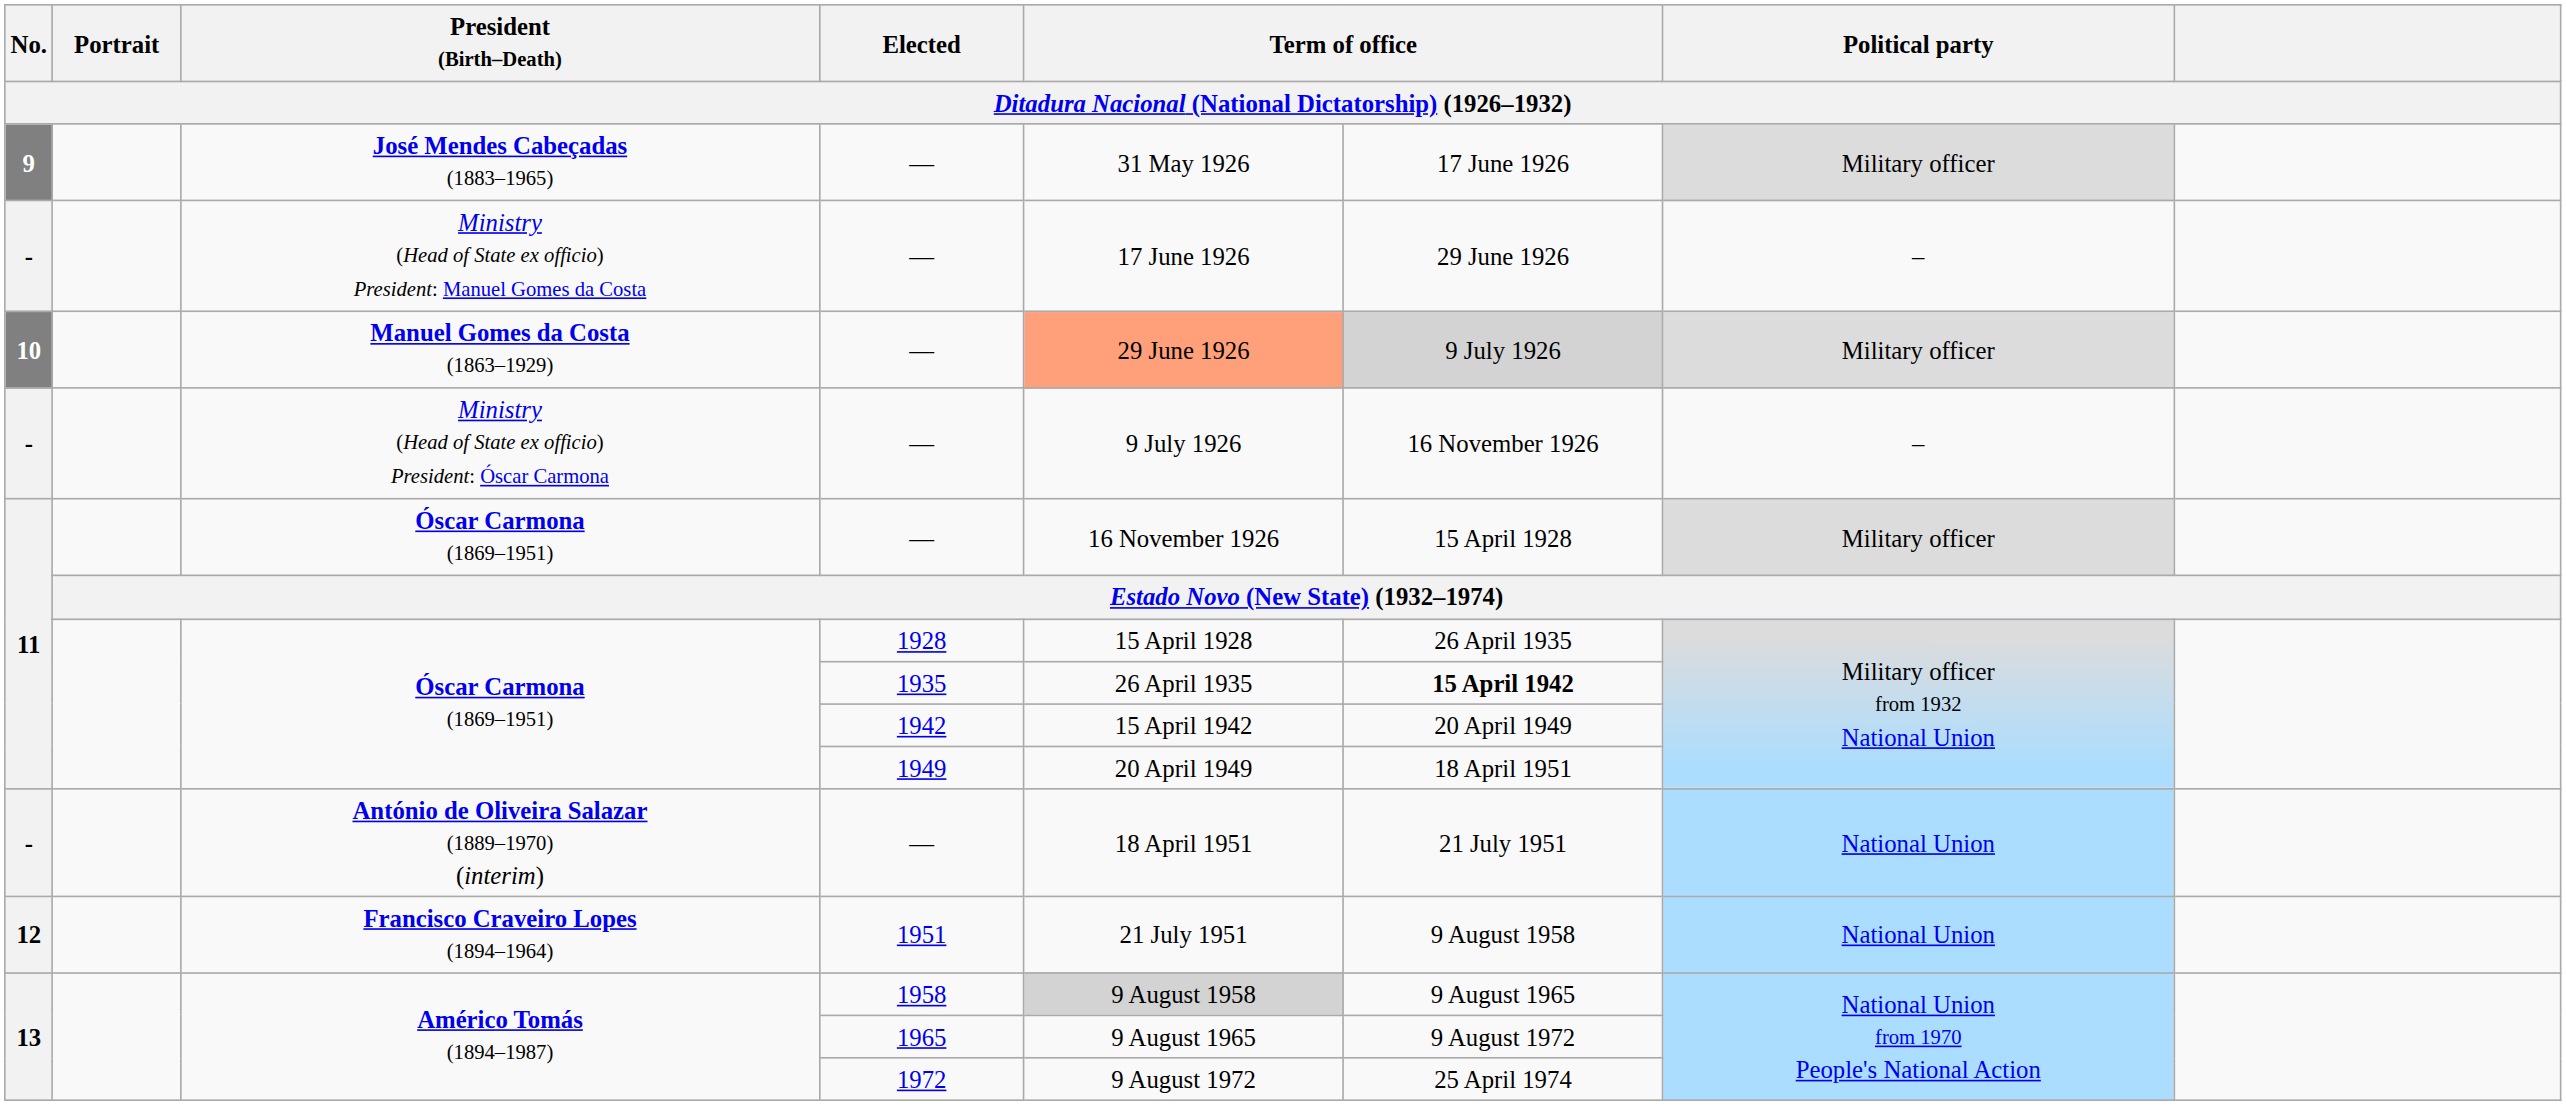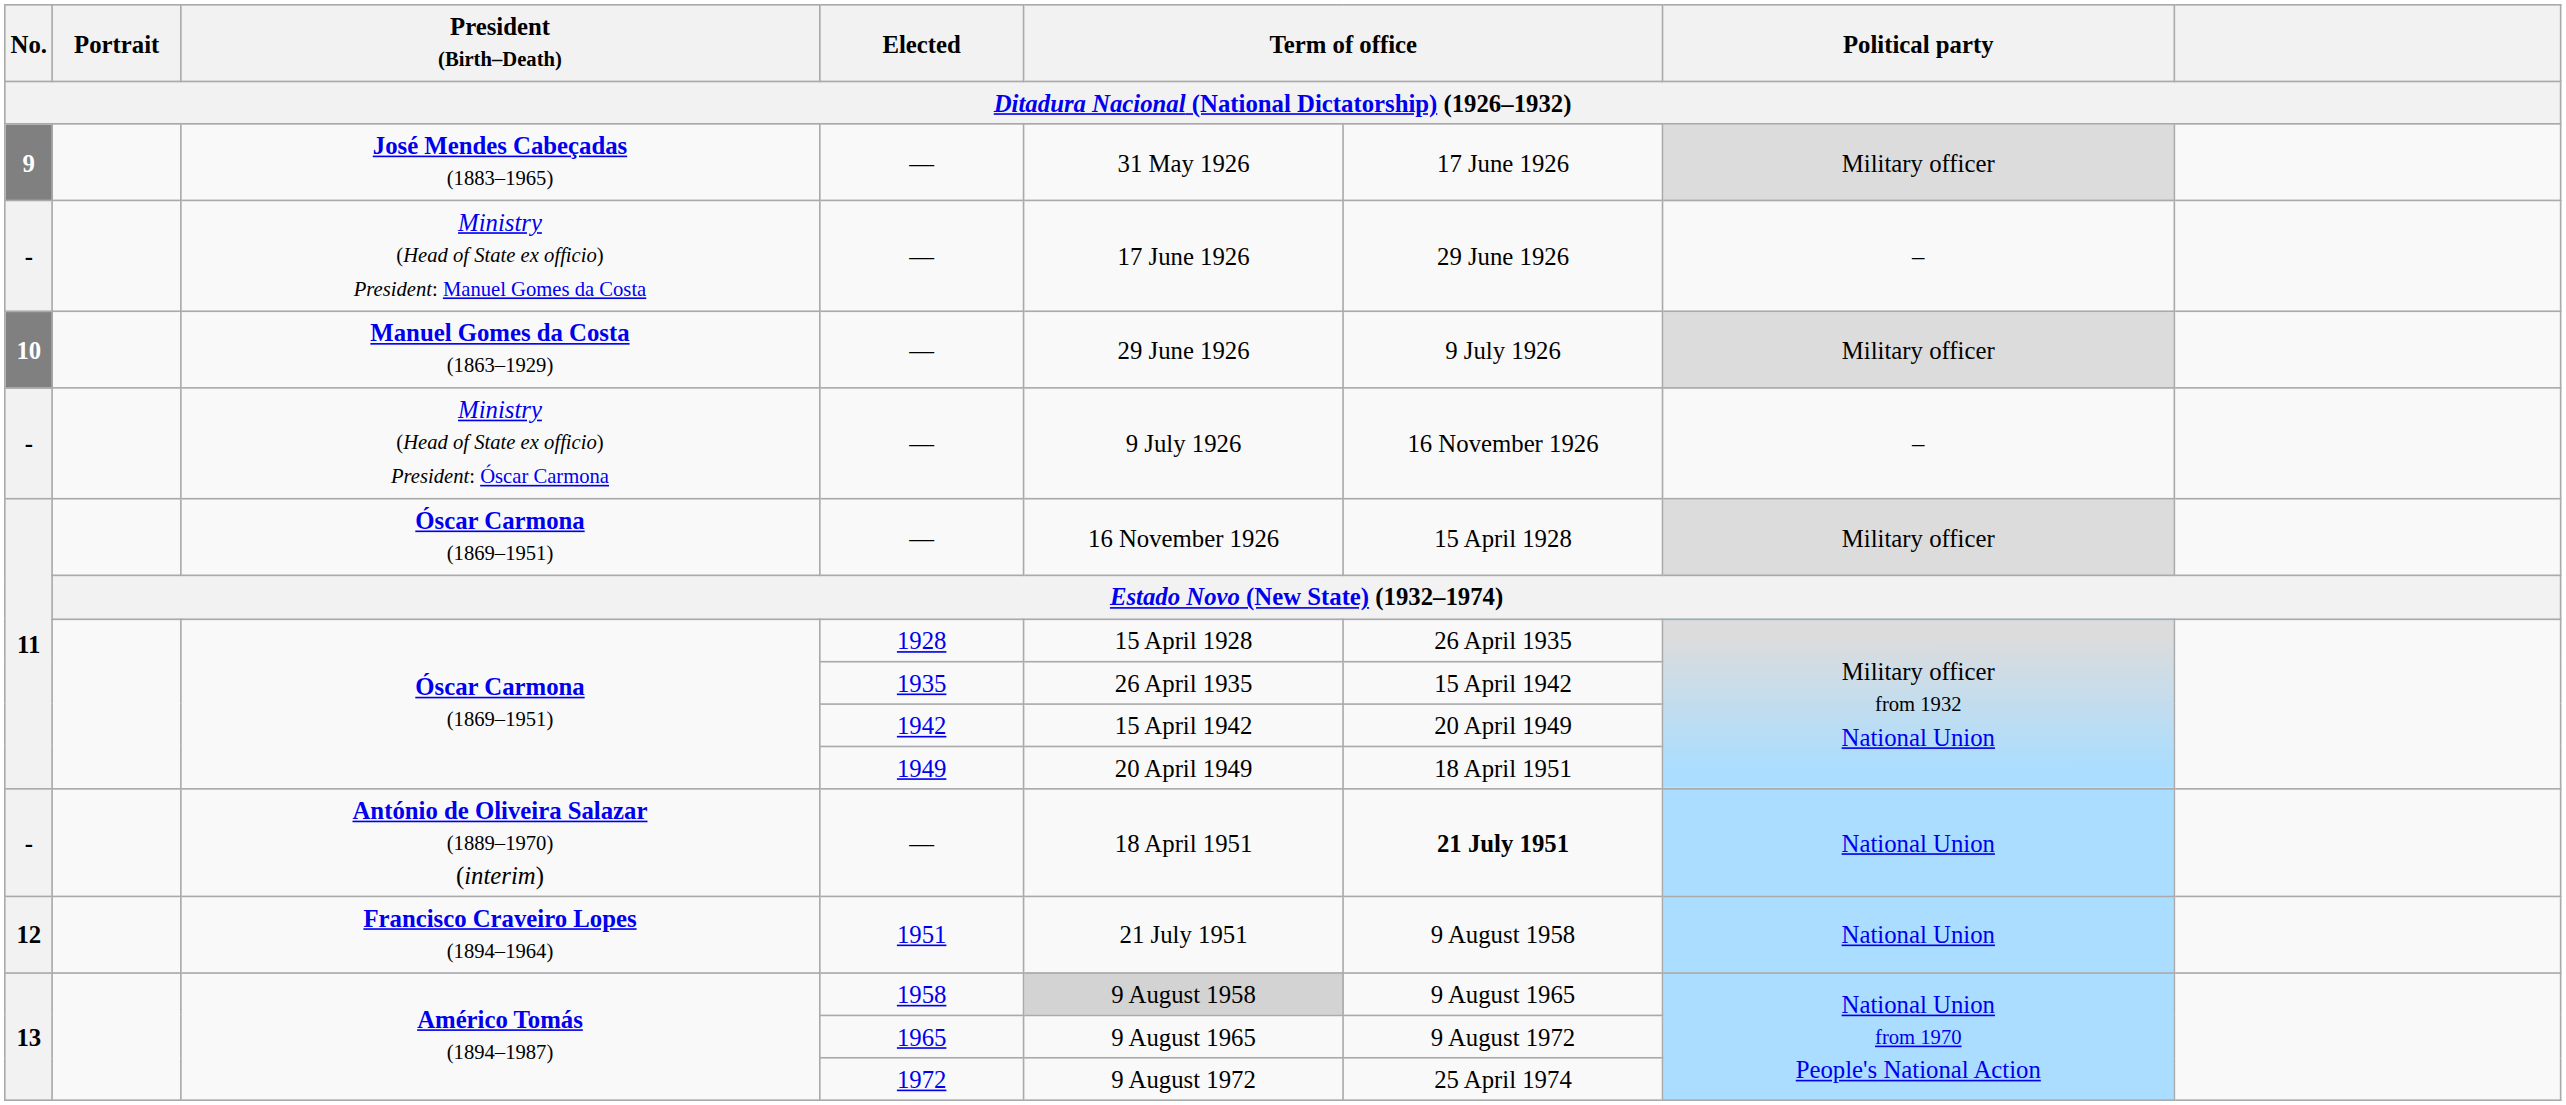(1184, 350) lightsalmon background -> (1184, 350) no background
(1503, 350) lightgrey background -> (1503, 350) no background
(1503, 682) bold -> (1503, 682) normal
(1503, 842) normal -> (1503, 842) bold
